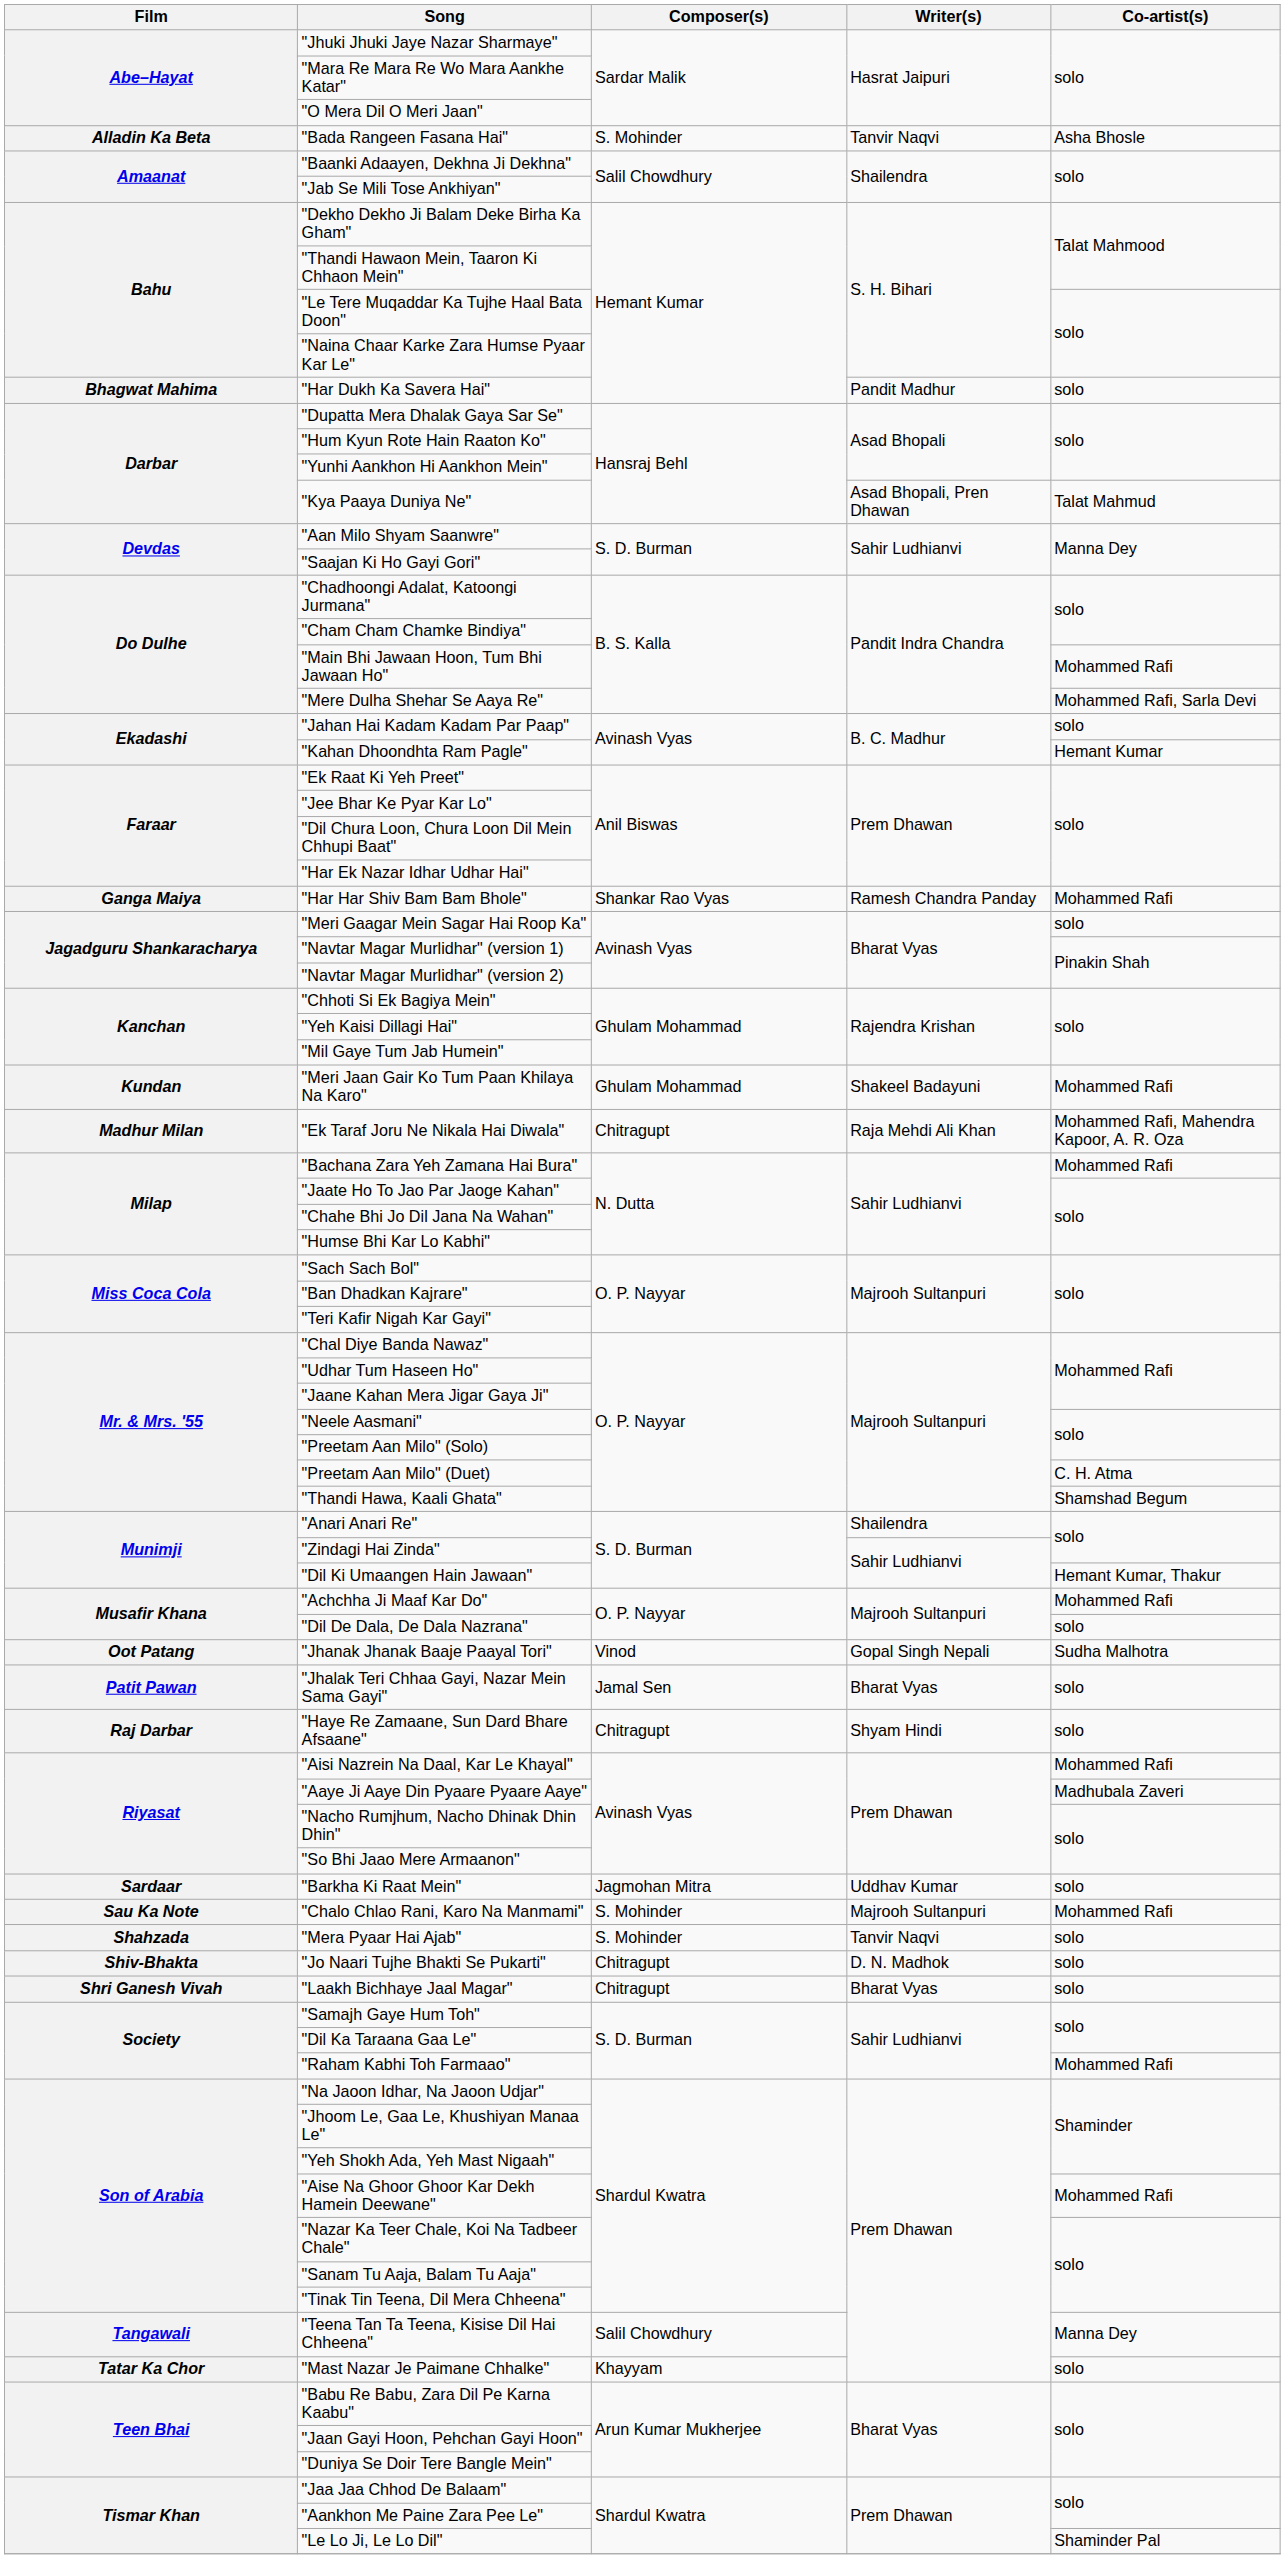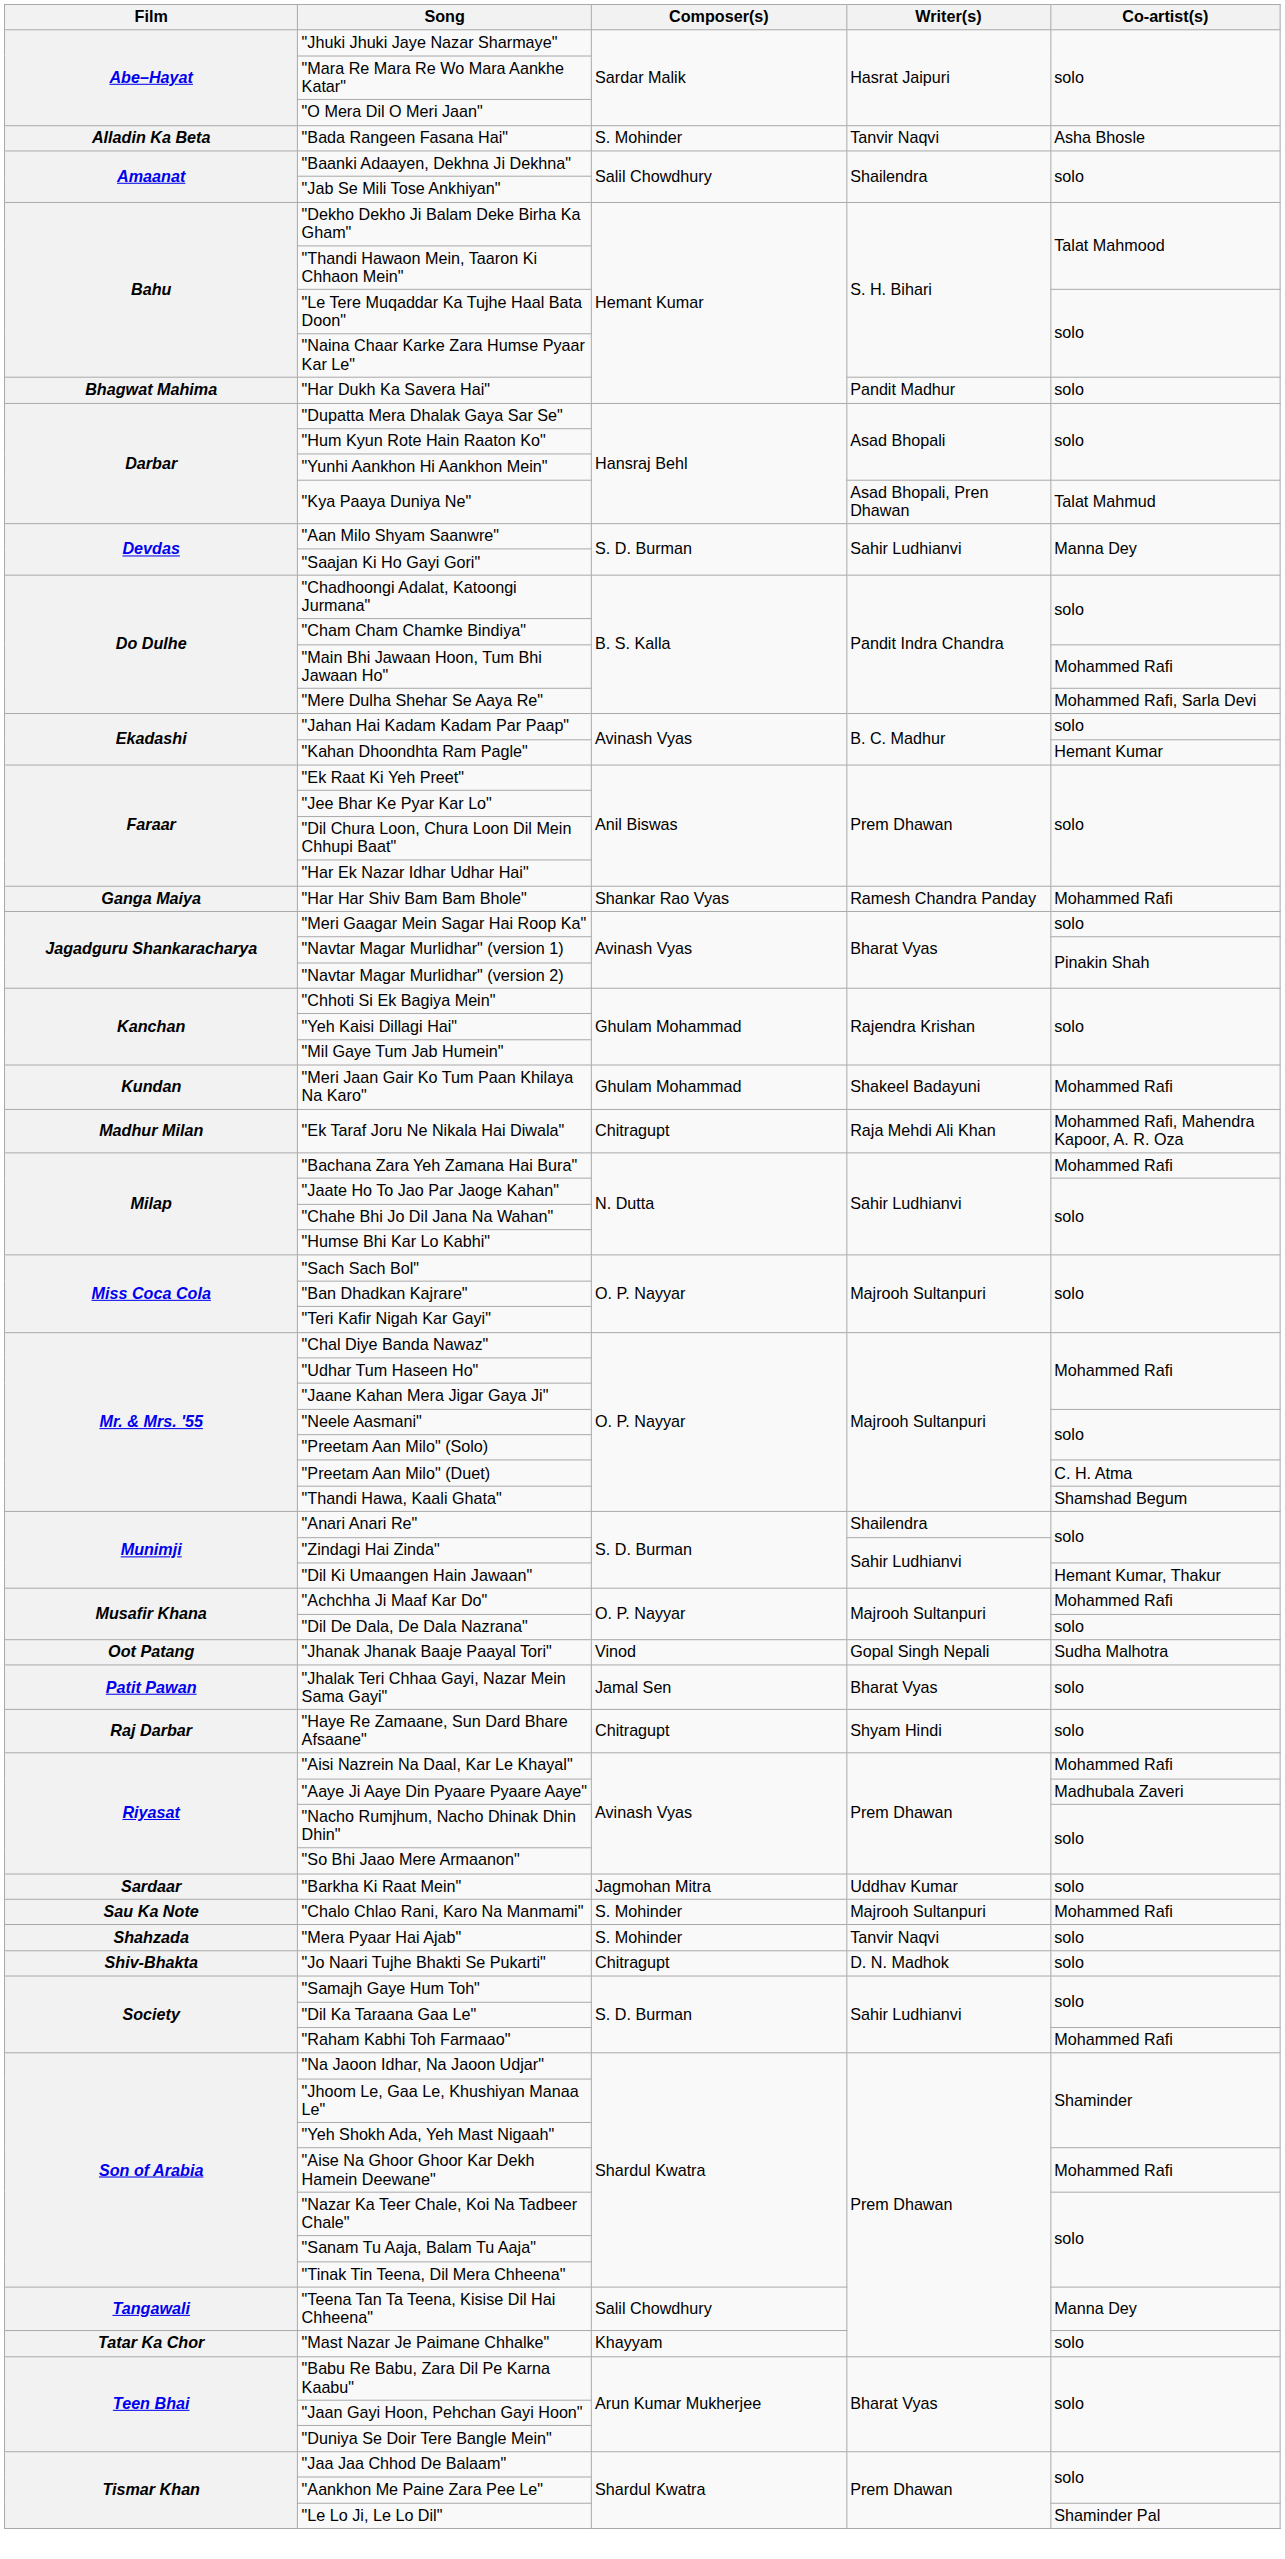- row: (407, 1988)
